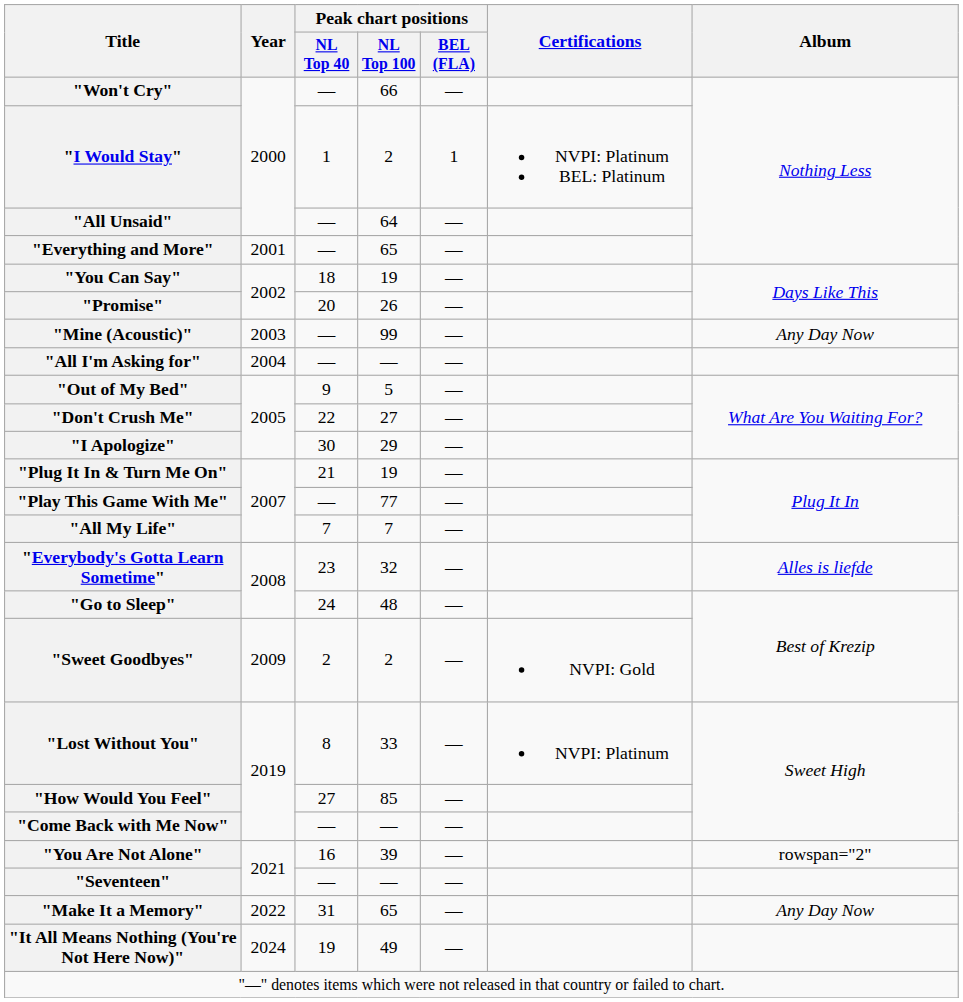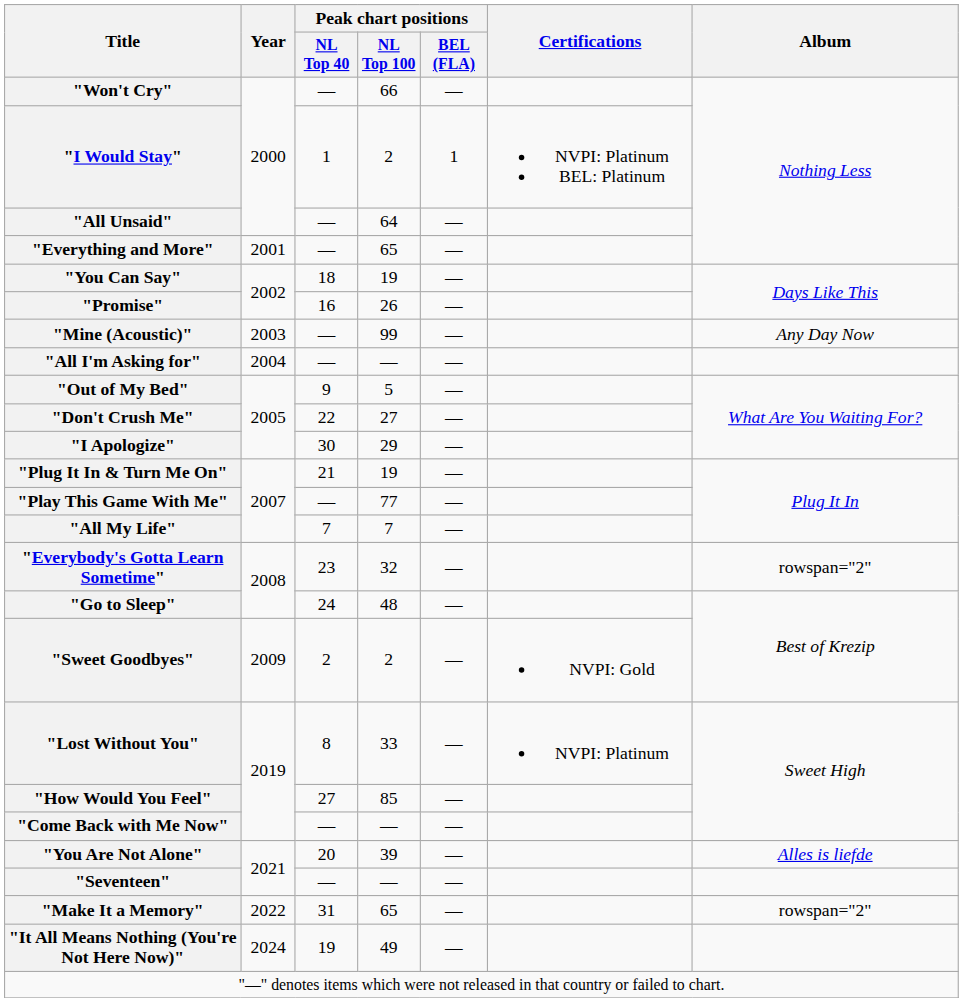(327, 305) 20 -> (327, 305) 16
(825, 566) Alles is liefde -> (825, 566) rowspan="2"
(327, 854) 16 -> (327, 854) 20
(825, 854) rowspan="2" -> (825, 854) Alles is liefde
(825, 909) Any Day Now -> (825, 909) rowspan="2"
